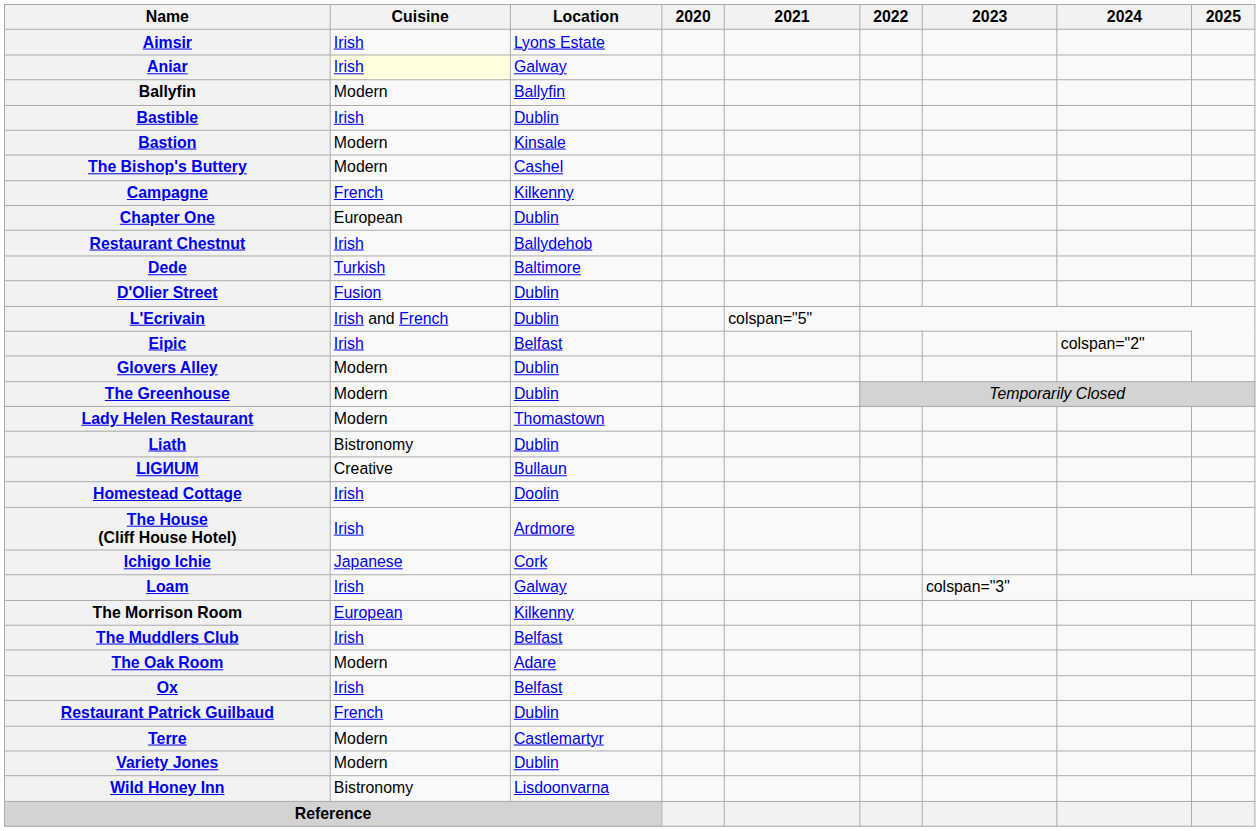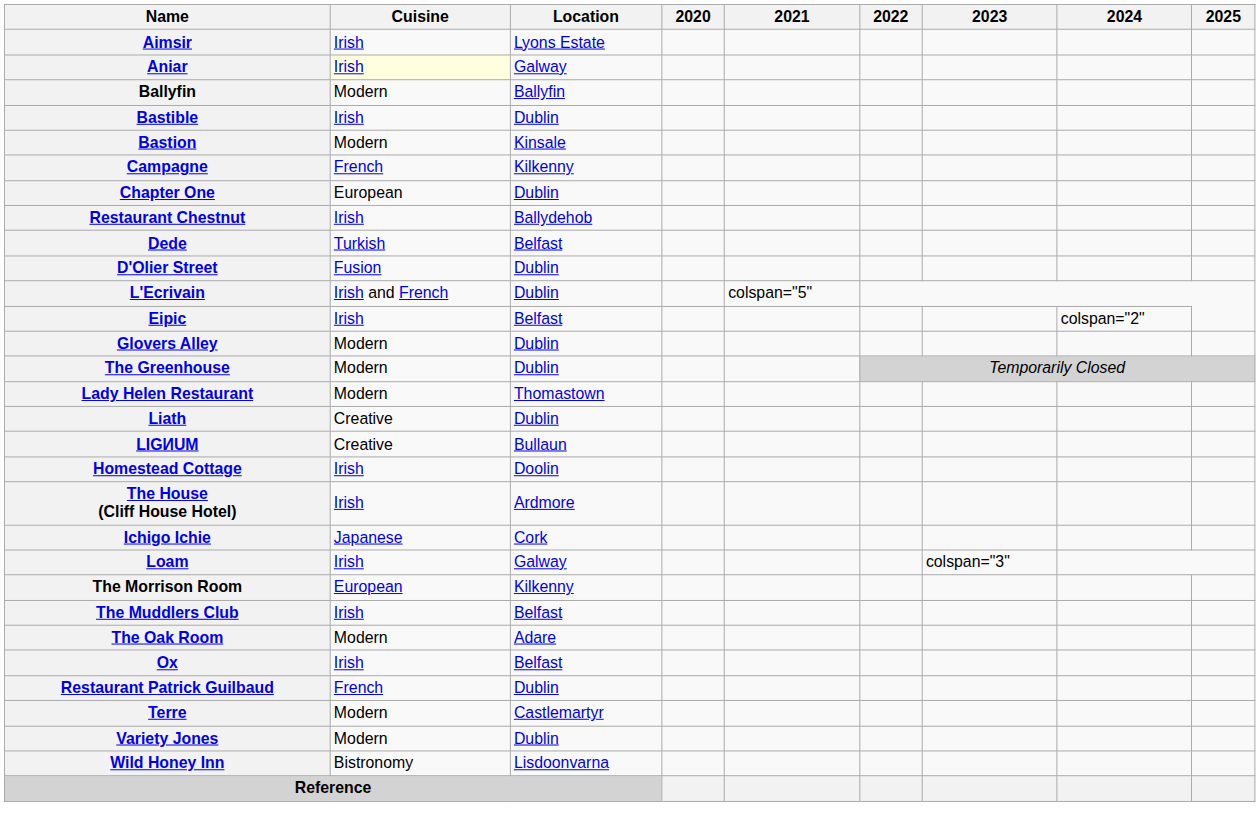- row: (167, 167)
(547, 268) Baltimore -> (538, 243) Belfast
(373, 444) Bistronomy -> (363, 419) Creative
